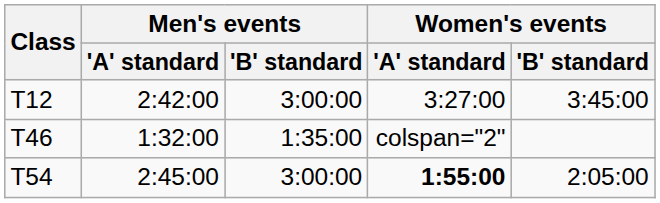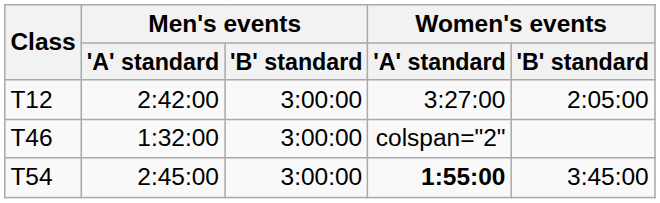(608, 99) 3:45:00 -> (608, 99) 2:05:00
(321, 138) 1:35:00 -> (321, 138) 3:00:00
(608, 177) 2:05:00 -> (608, 177) 3:45:00
